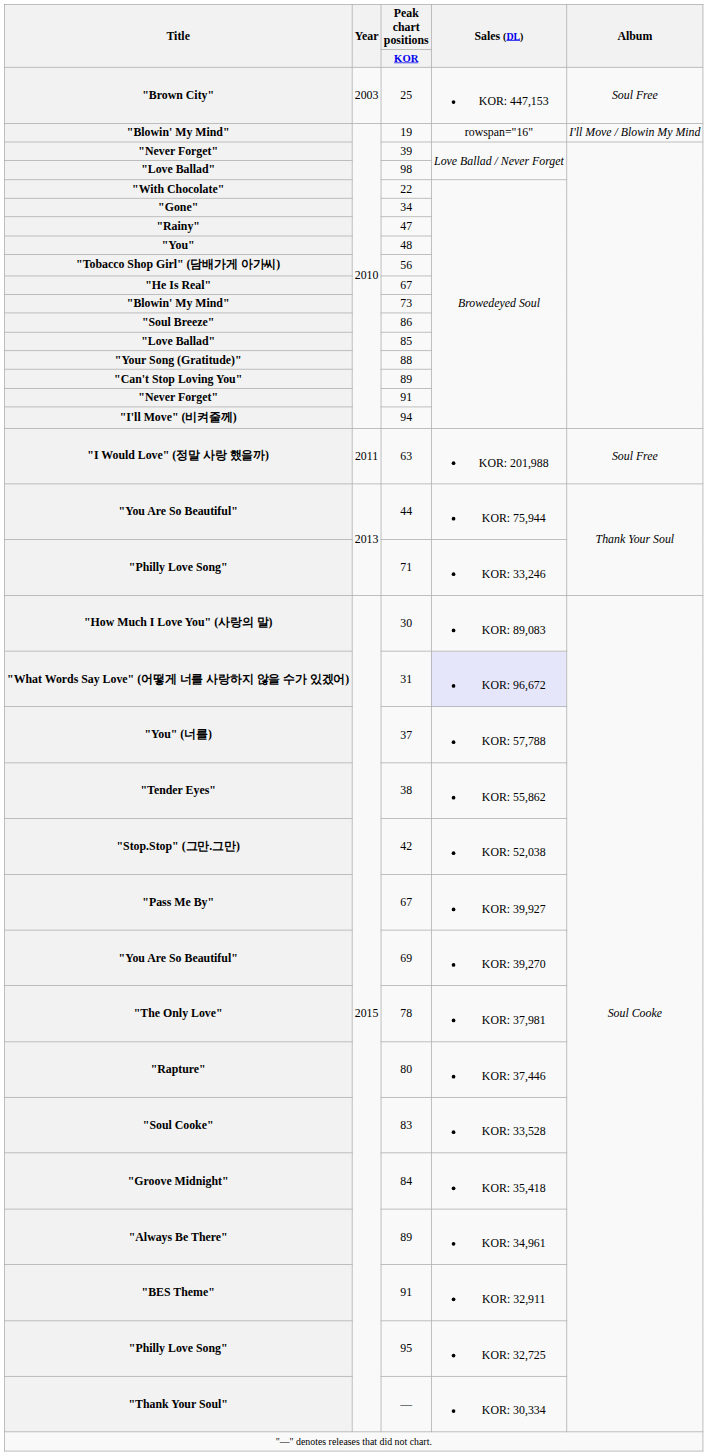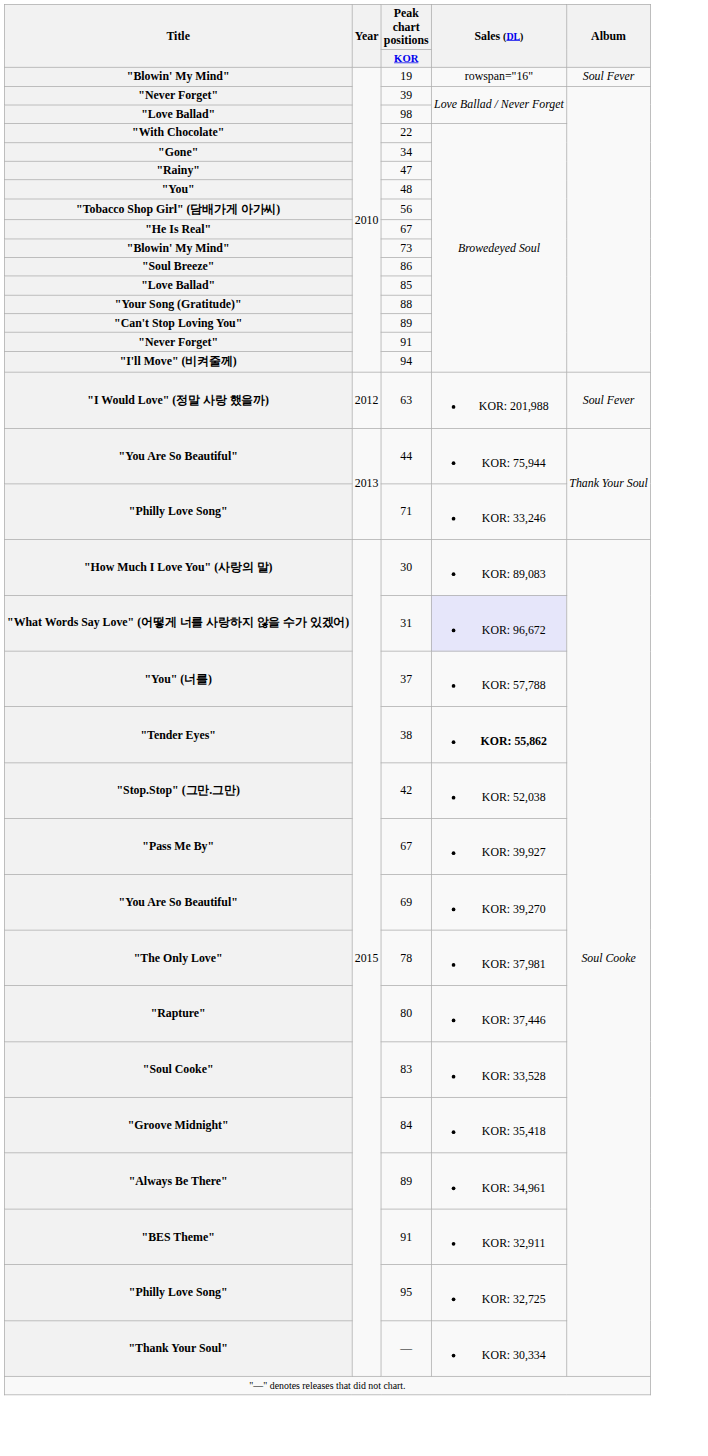- row: (178, 95)
(635, 132) I'll Move / Blowin My Mind -> (609, 76) Soul Fever
(367, 456) 2011 -> (367, 400) 2012
(635, 456) Soul Free -> (609, 400) Soul Fever
(499, 797) normal -> (499, 741) bold
